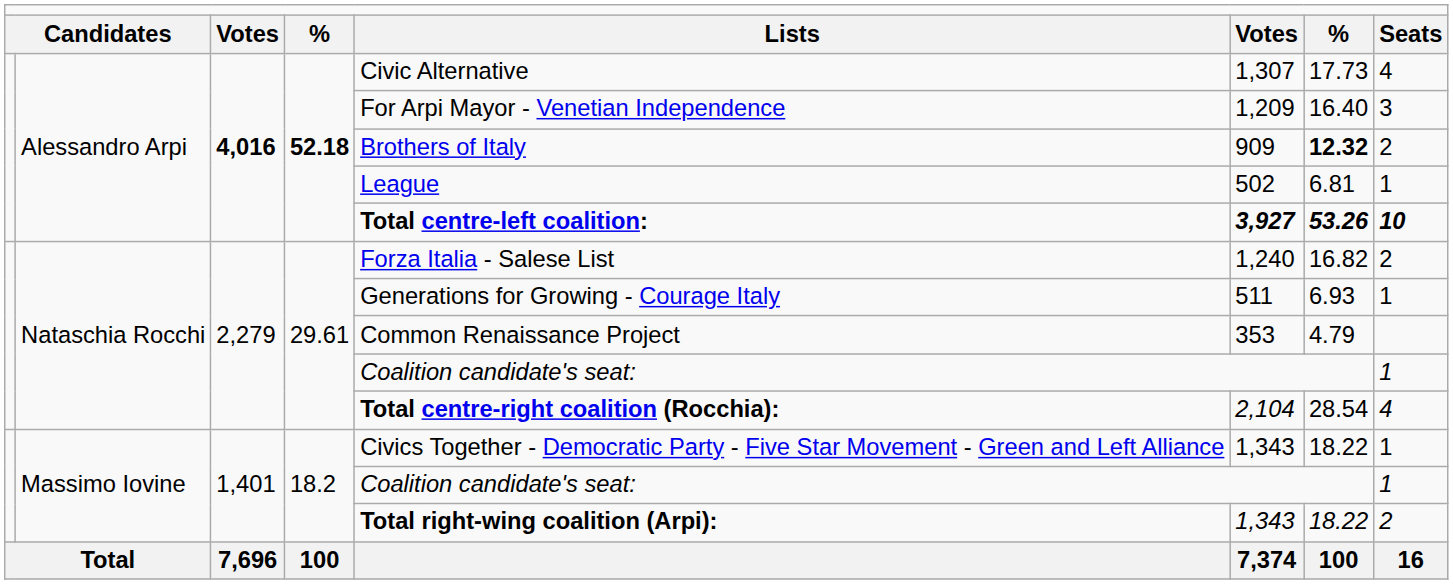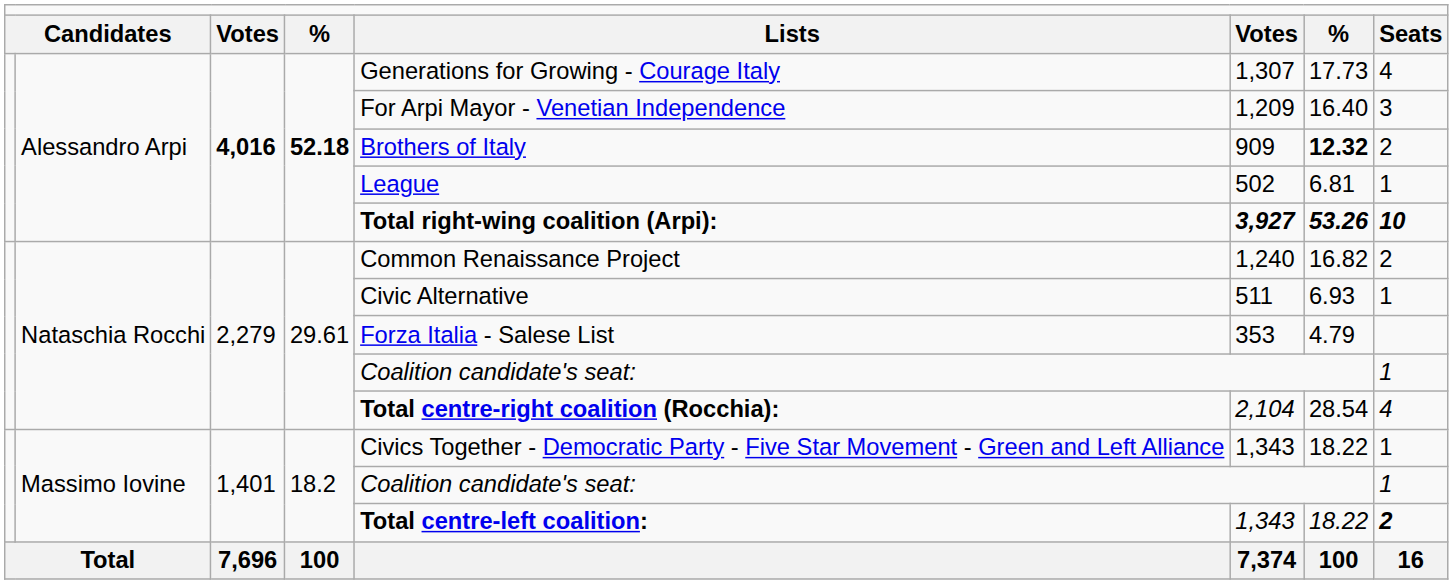(444, 71) Civic Alternative -> (570, 71) Generations for Growing - Courage Italy
(504, 221) Total centre-left coalition: -> (539, 221) Total right-wing coalition (Arpi):
(487, 259) Forza Italia - Salese List -> (520, 259) Common Renaissance Project
(570, 297) Generations for Growing - Courage Italy -> (444, 297) Civic Alternative
(520, 334) Common Renaissance Project -> (487, 334) Forza Italia - Salese List
(539, 522) Total right-wing coalition (Arpi): -> (504, 522) Total centre-left coalition:
(1386, 522) normal -> (1386, 522) bold
